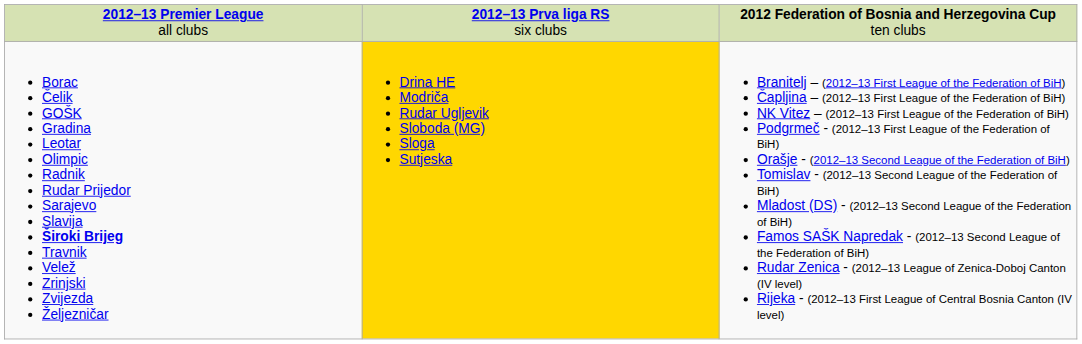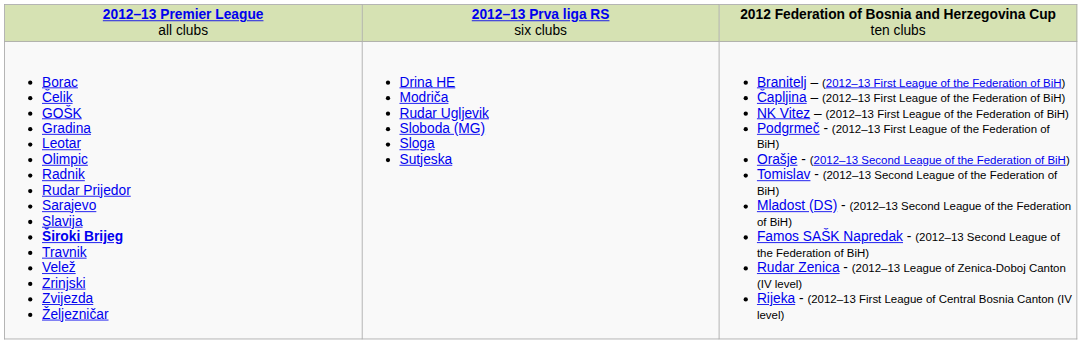(541, 121) gold background -> (541, 121) no background
